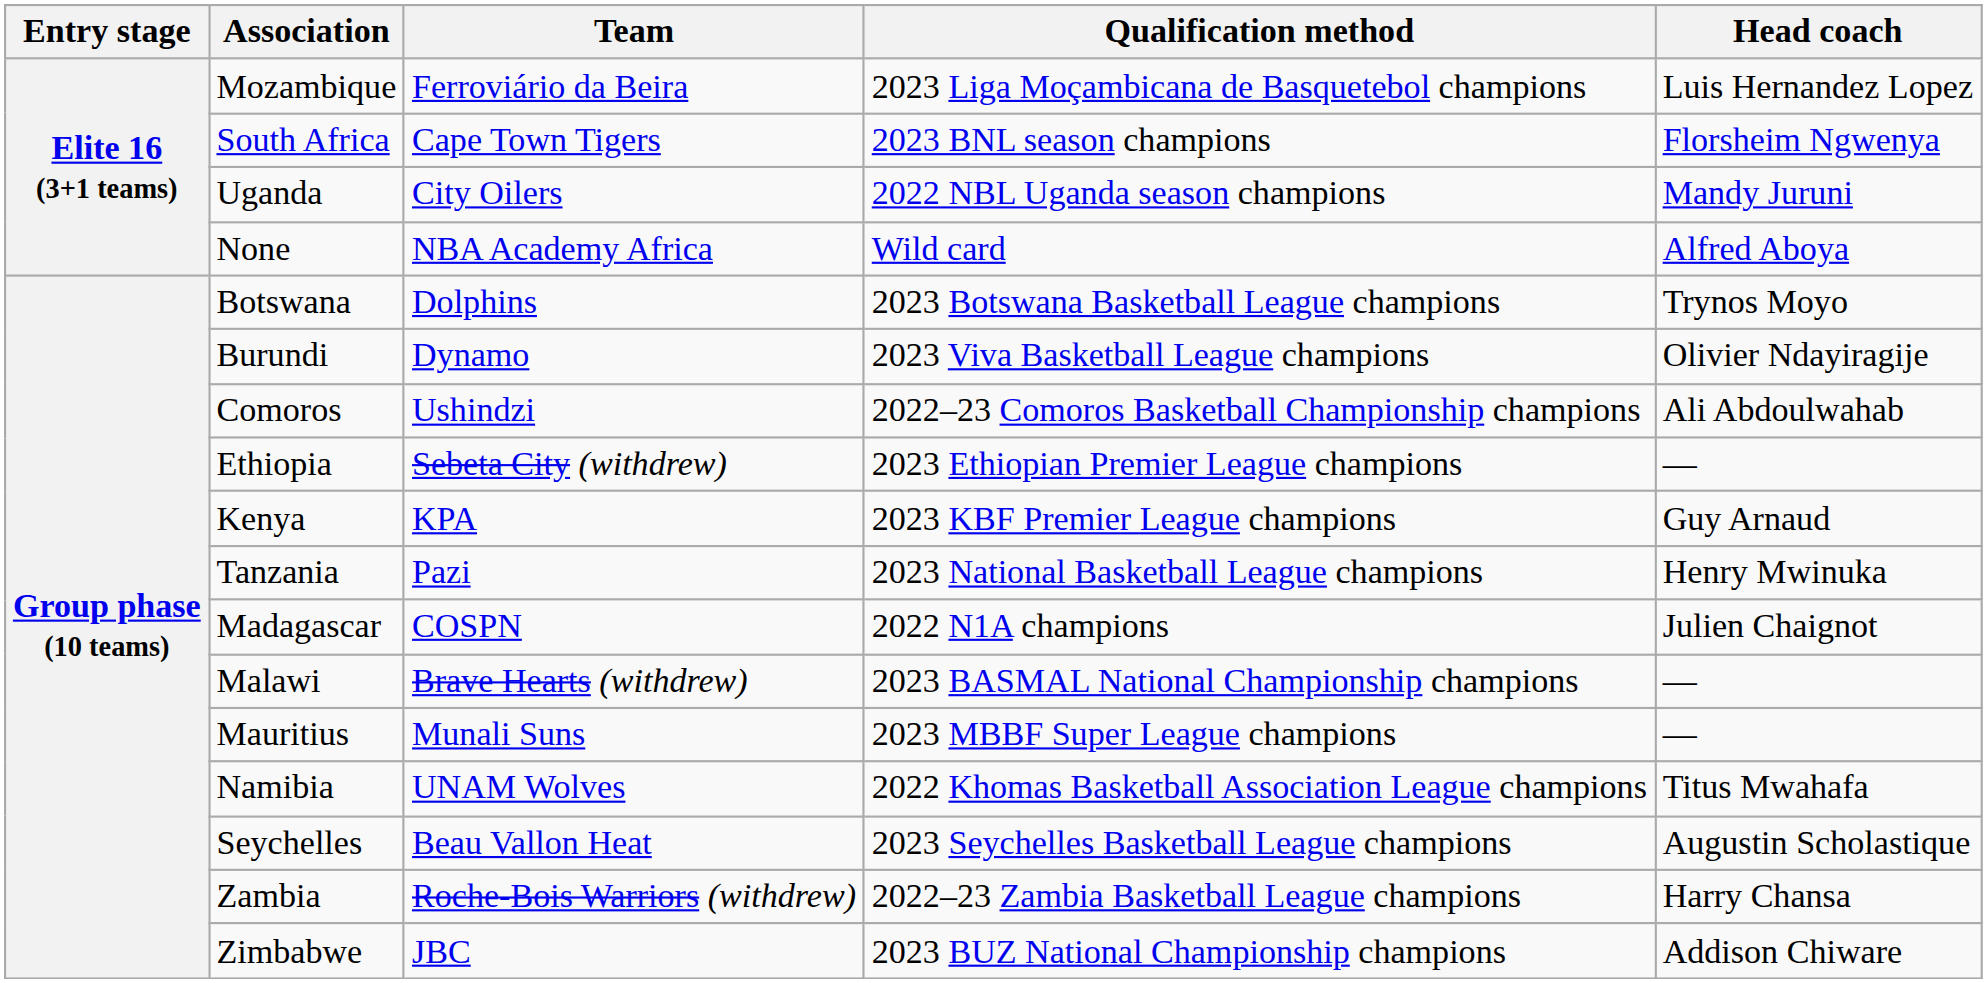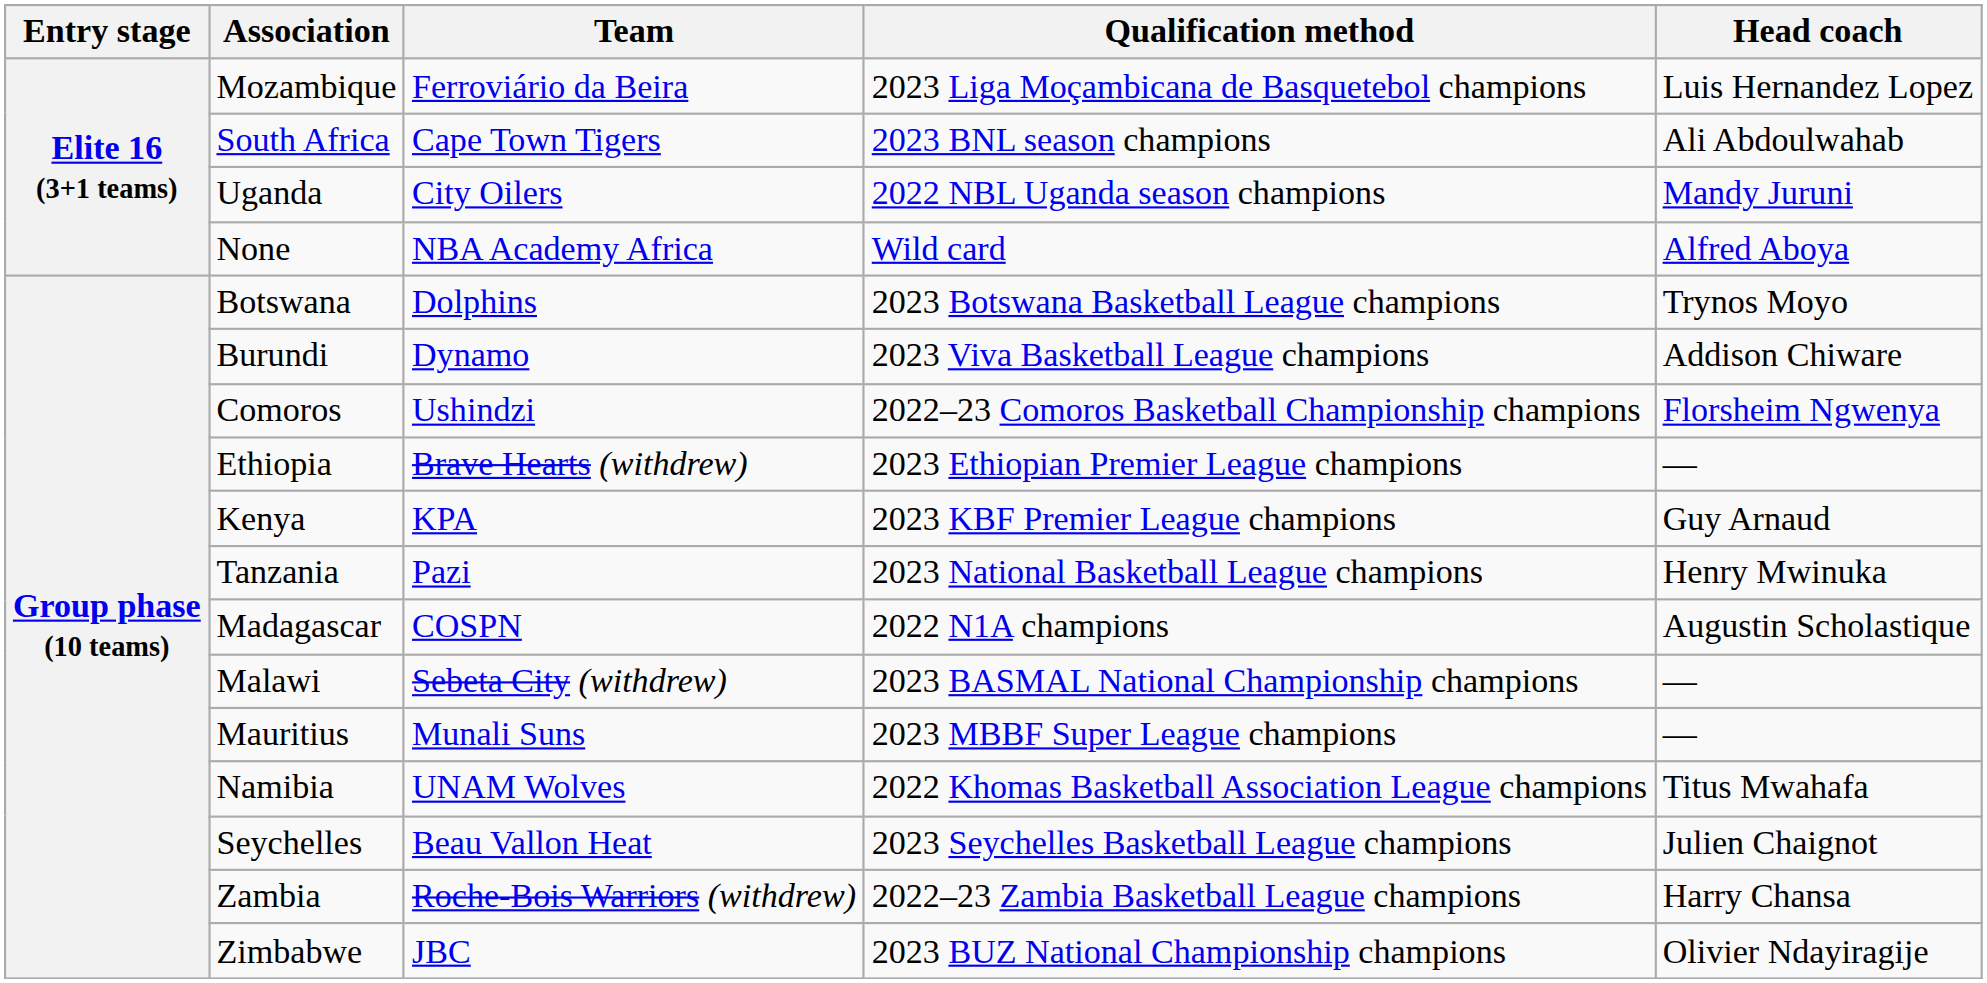(1801, 139) Florsheim Ngwenya -> (1783, 139) Ali Abdoulwahab
(1796, 355) Olivier Ndayiragije -> (1782, 355) Addison Chiware
(1783, 409) Ali Abdoulwahab -> (1801, 409) Florsheim Ngwenya
(569, 463) Sebeta City (withdrew) -> (580, 463) Brave Hearts (withdrew)
(1770, 626) Julien Chaignot -> (1816, 626) Augustin Scholastique
(580, 680) Brave Hearts (withdrew) -> (569, 680) Sebeta City (withdrew)
(1816, 842) Augustin Scholastique -> (1770, 842) Julien Chaignot
(1782, 950) Addison Chiware -> (1796, 950) Olivier Ndayiragije
